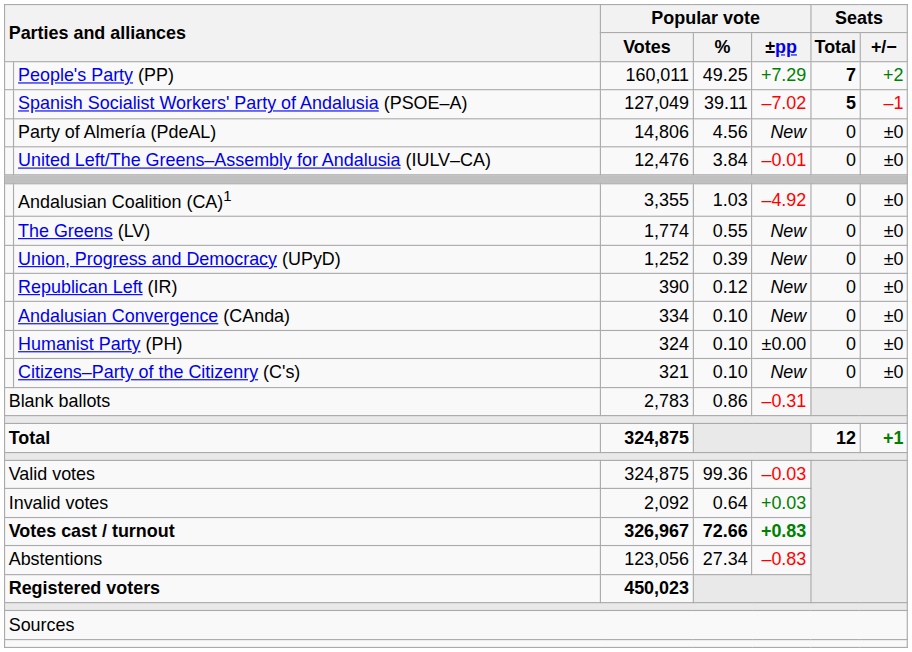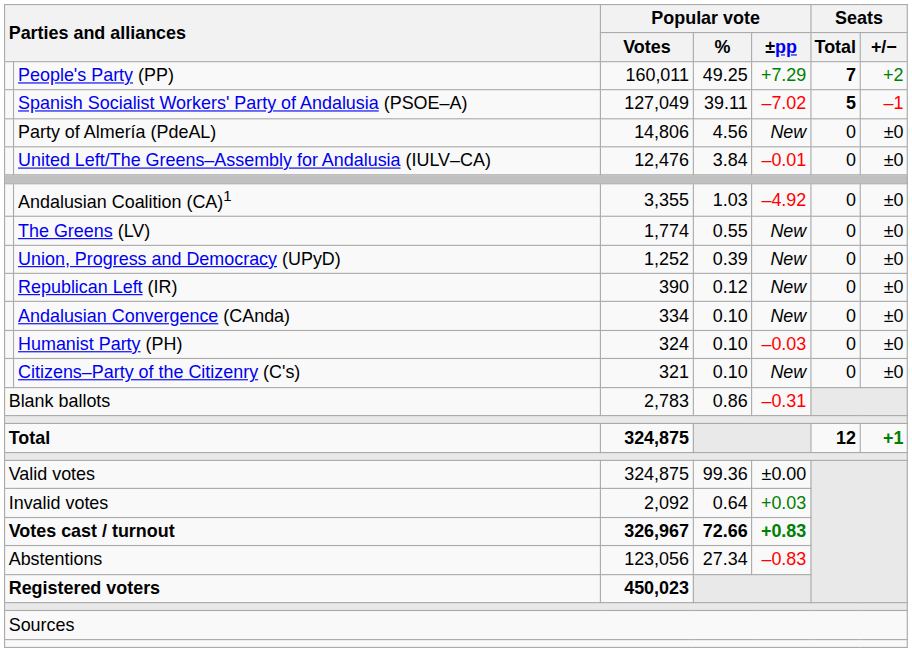(784, 344) ±0.00 -> (784, 344) –0.03
(784, 474) –0.03 -> (784, 474) ±0.00
